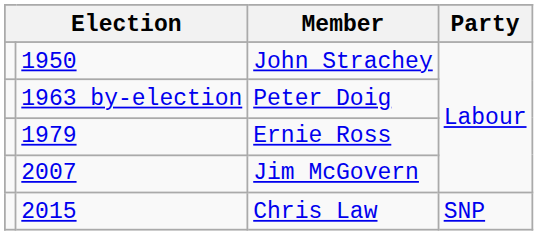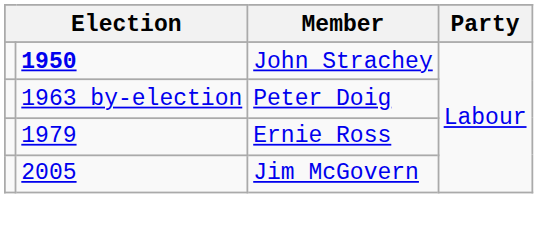(49, 61) normal -> (49, 61) bold
(49, 174) 2007 -> (49, 174) 2005
- row: (315, 211)
